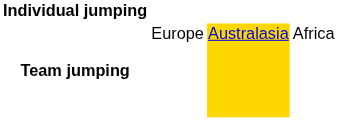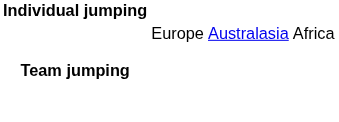(248, 33) gold background -> (248, 33) no background
